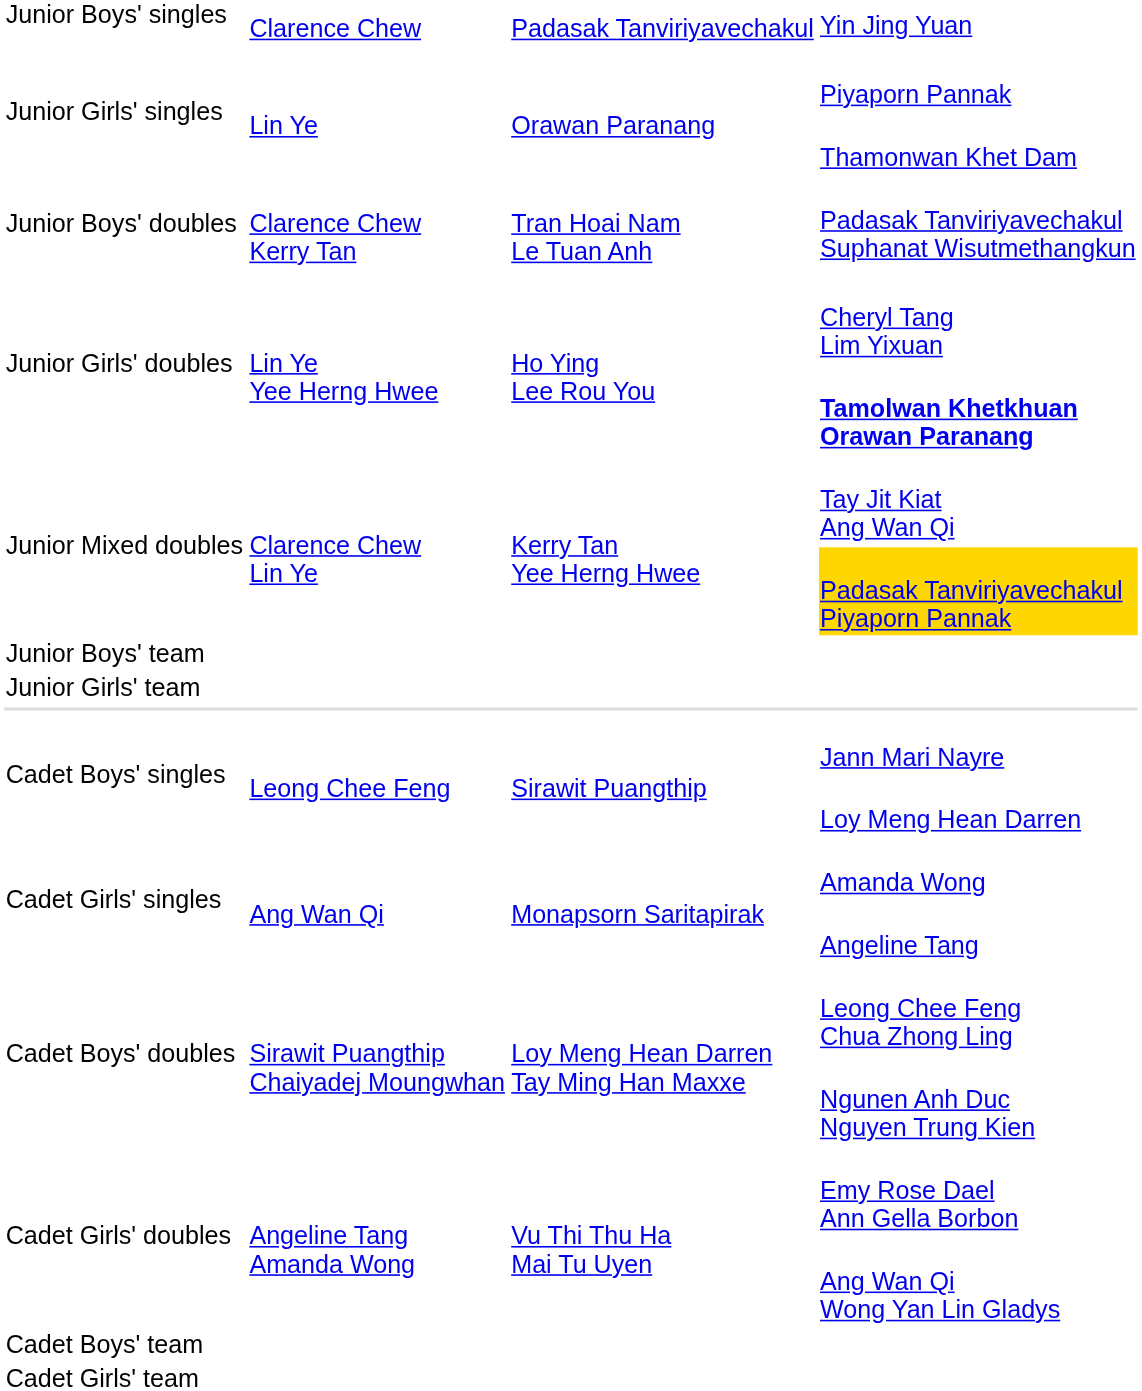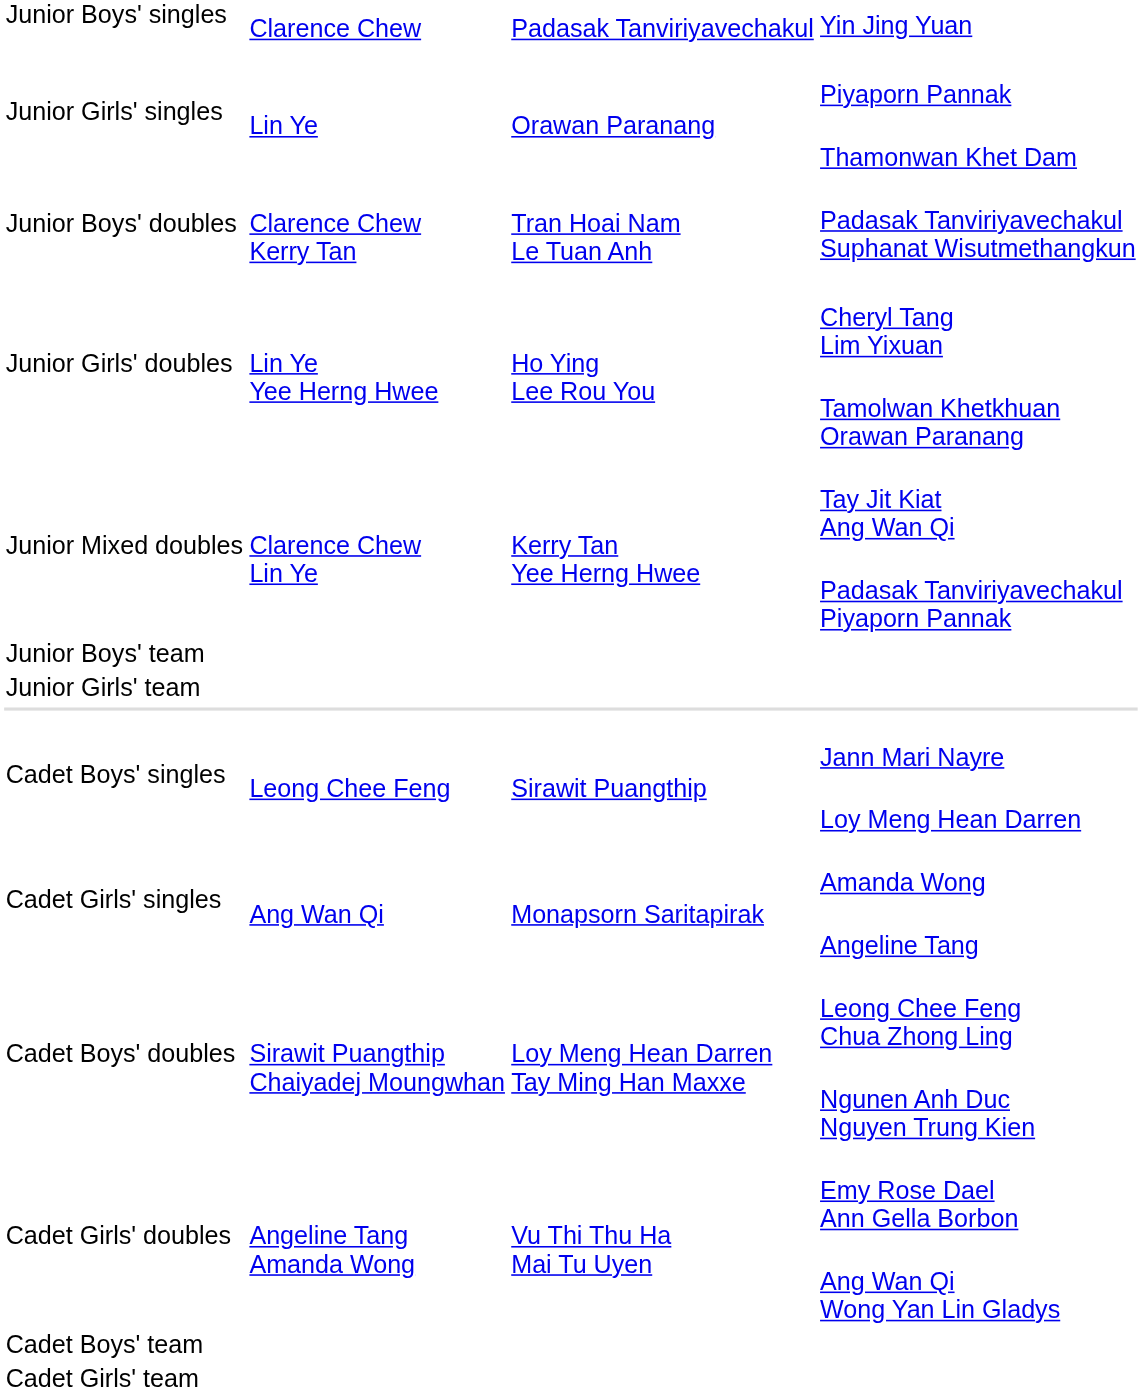(949, 423) bold -> (940, 423) normal
(971, 605) gold background -> (971, 605) no background
